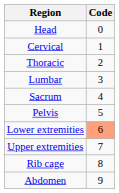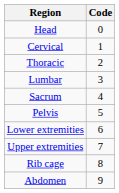(100, 130) lightsalmon background -> (100, 130) no background
